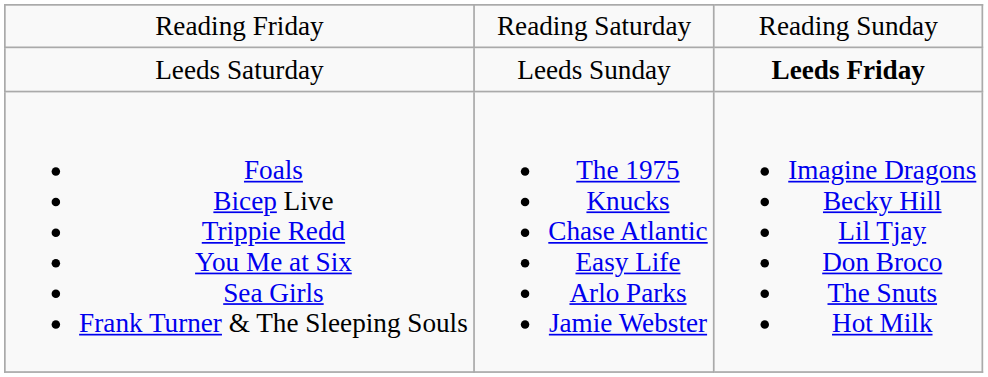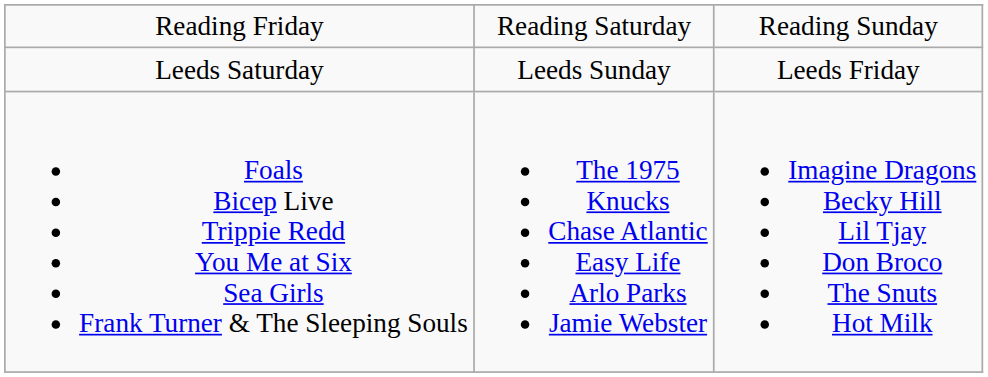(848, 69) bold -> (848, 69) normal
